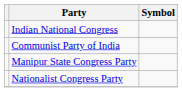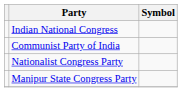rows swapped: (67, 78) <-> (74, 62)
